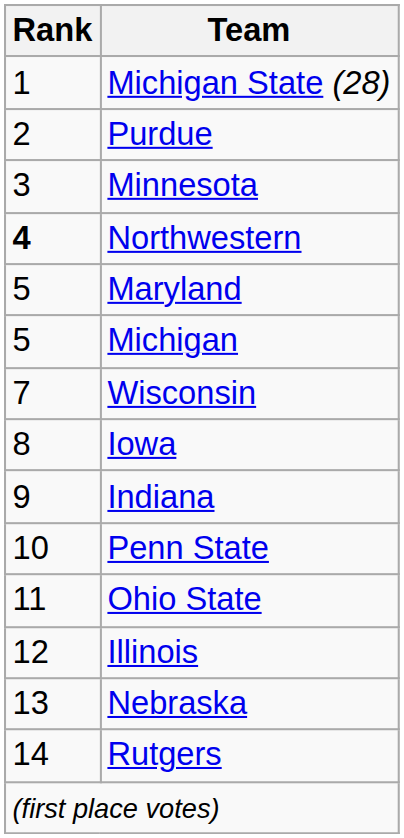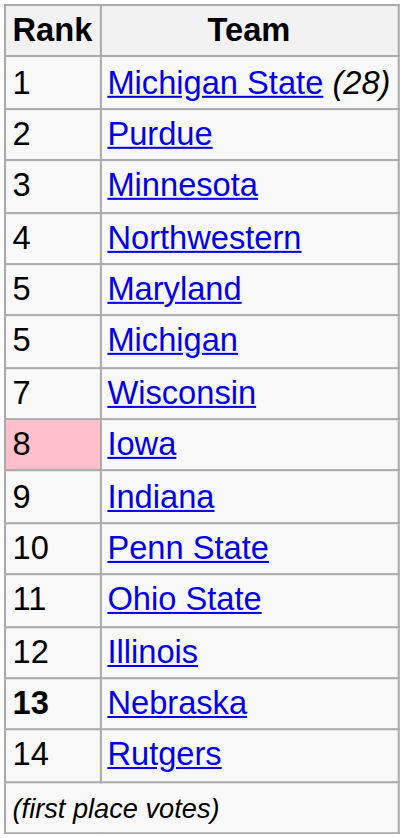(22, 237) bold -> (22, 237) normal
(22, 444) no background -> (22, 444) pink background
(31, 703) normal -> (31, 703) bold
